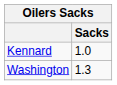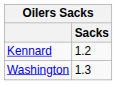(83, 51) 1.0 -> (83, 51) 1.2
